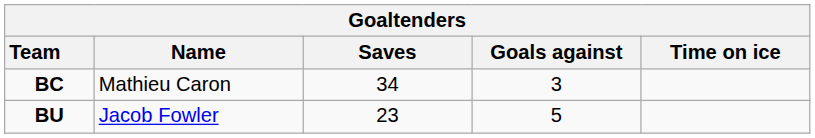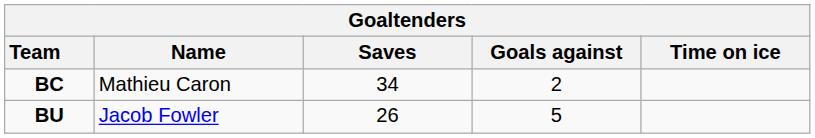(556, 84) 3 -> (556, 84) 2
(387, 116) 23 -> (387, 116) 26
